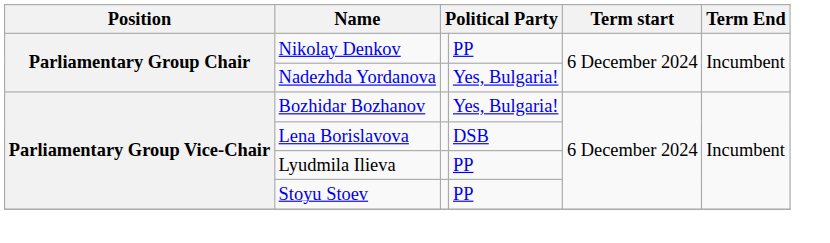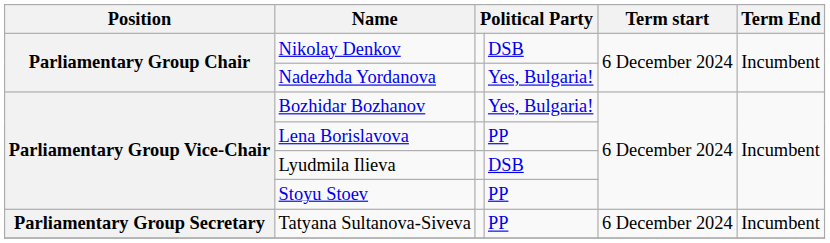(463, 48) PP -> (506, 48) DSB
(471, 135) DSB -> (498, 135) PP
(463, 164) PP -> (506, 164) DSB
+ row: (375, 223)
